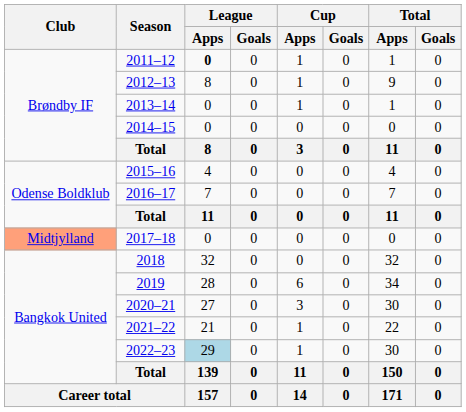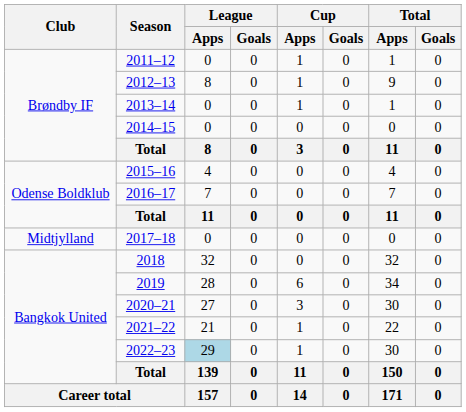(208, 60) bold -> (208, 60) normal
(60, 238) lightsalmon background -> (60, 238) no background
